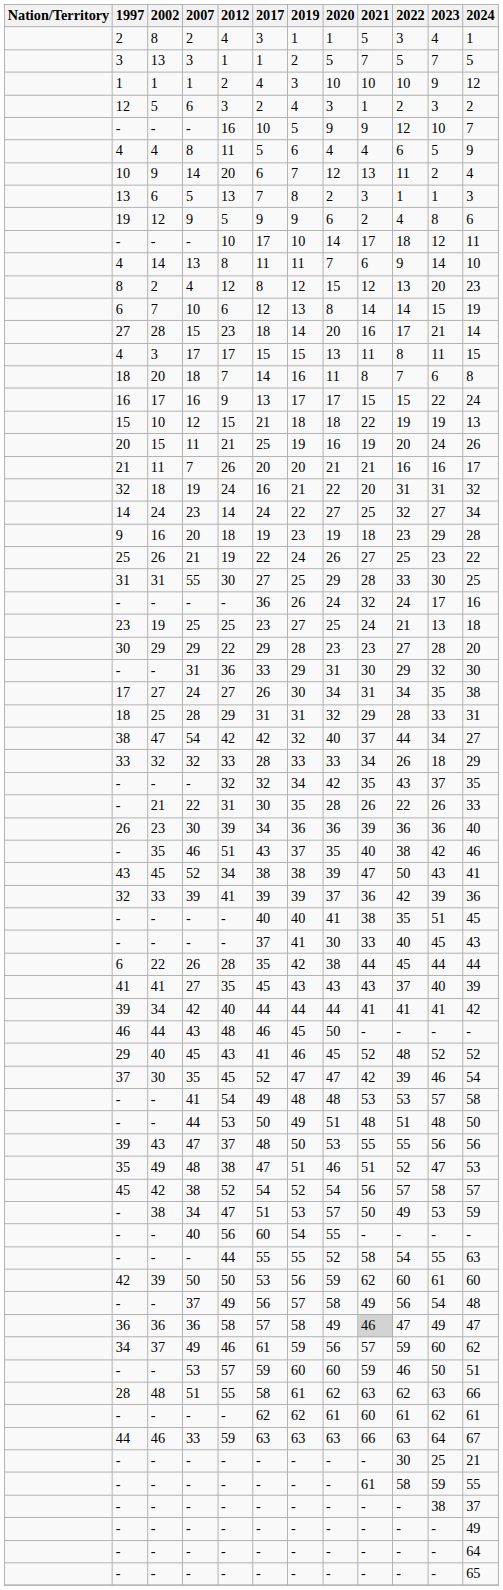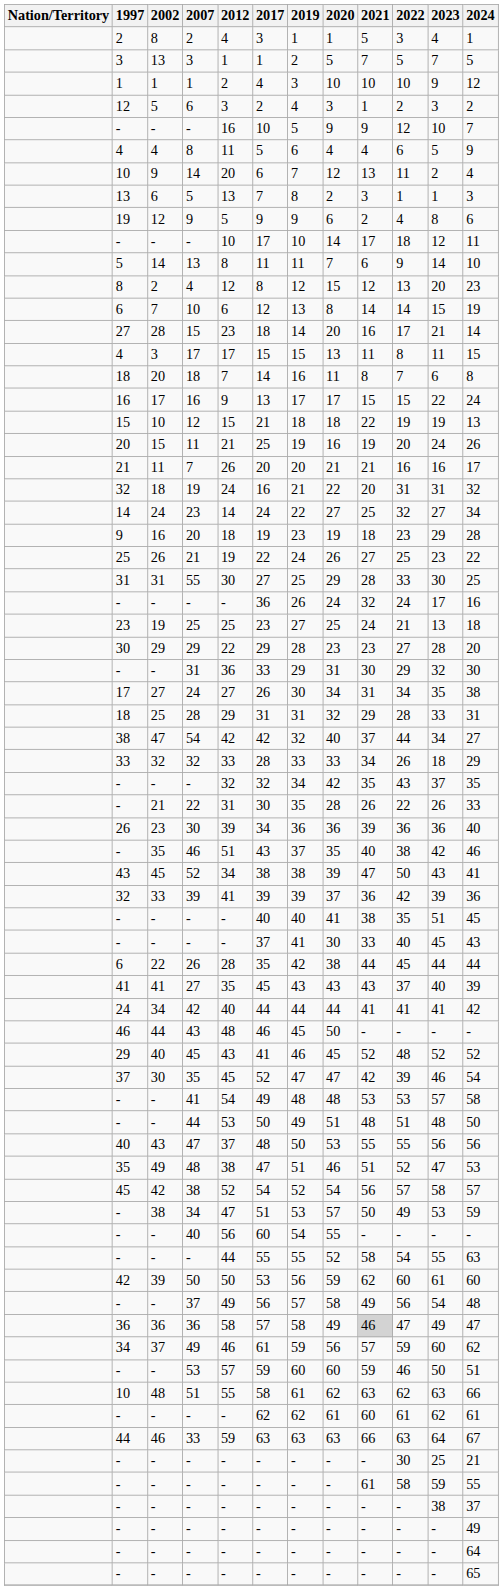(119, 264) 4 -> (119, 264) 5
(123, 1009) 39 -> (123, 1009) 24
(123, 1144) 39 -> (123, 1144) 40
(123, 1393) 28 -> (123, 1393) 10
